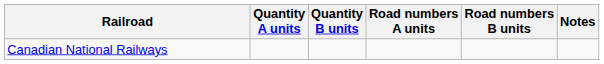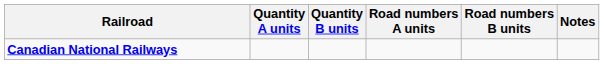(87, 49) normal -> (92, 49) bold
